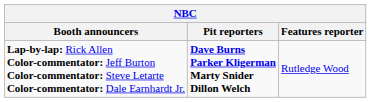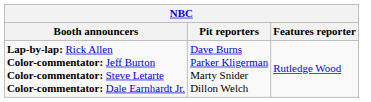(233, 69) bold -> (229, 69) normal
